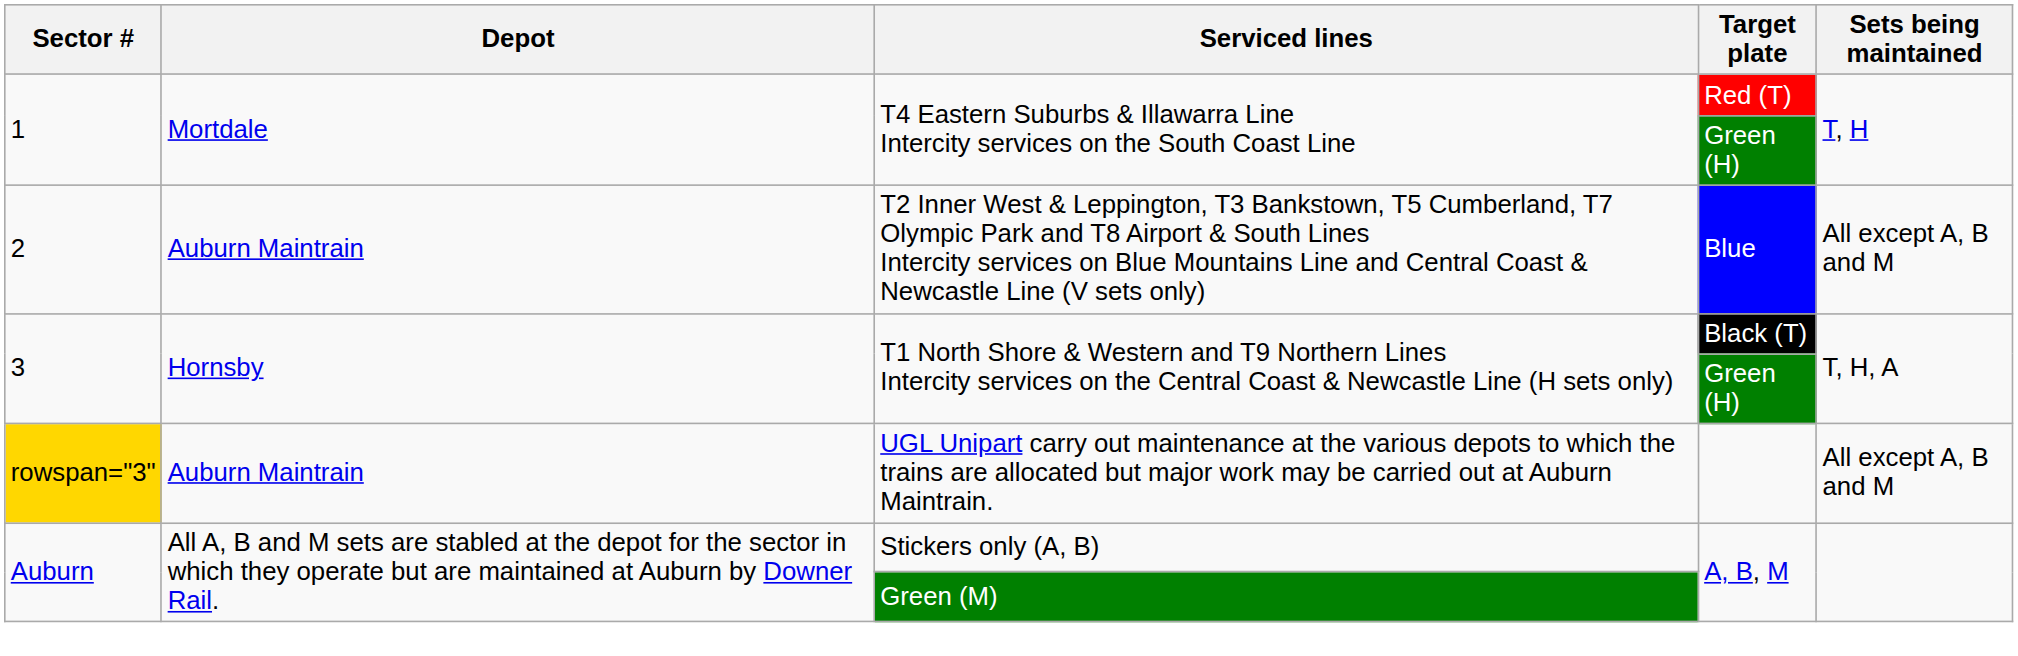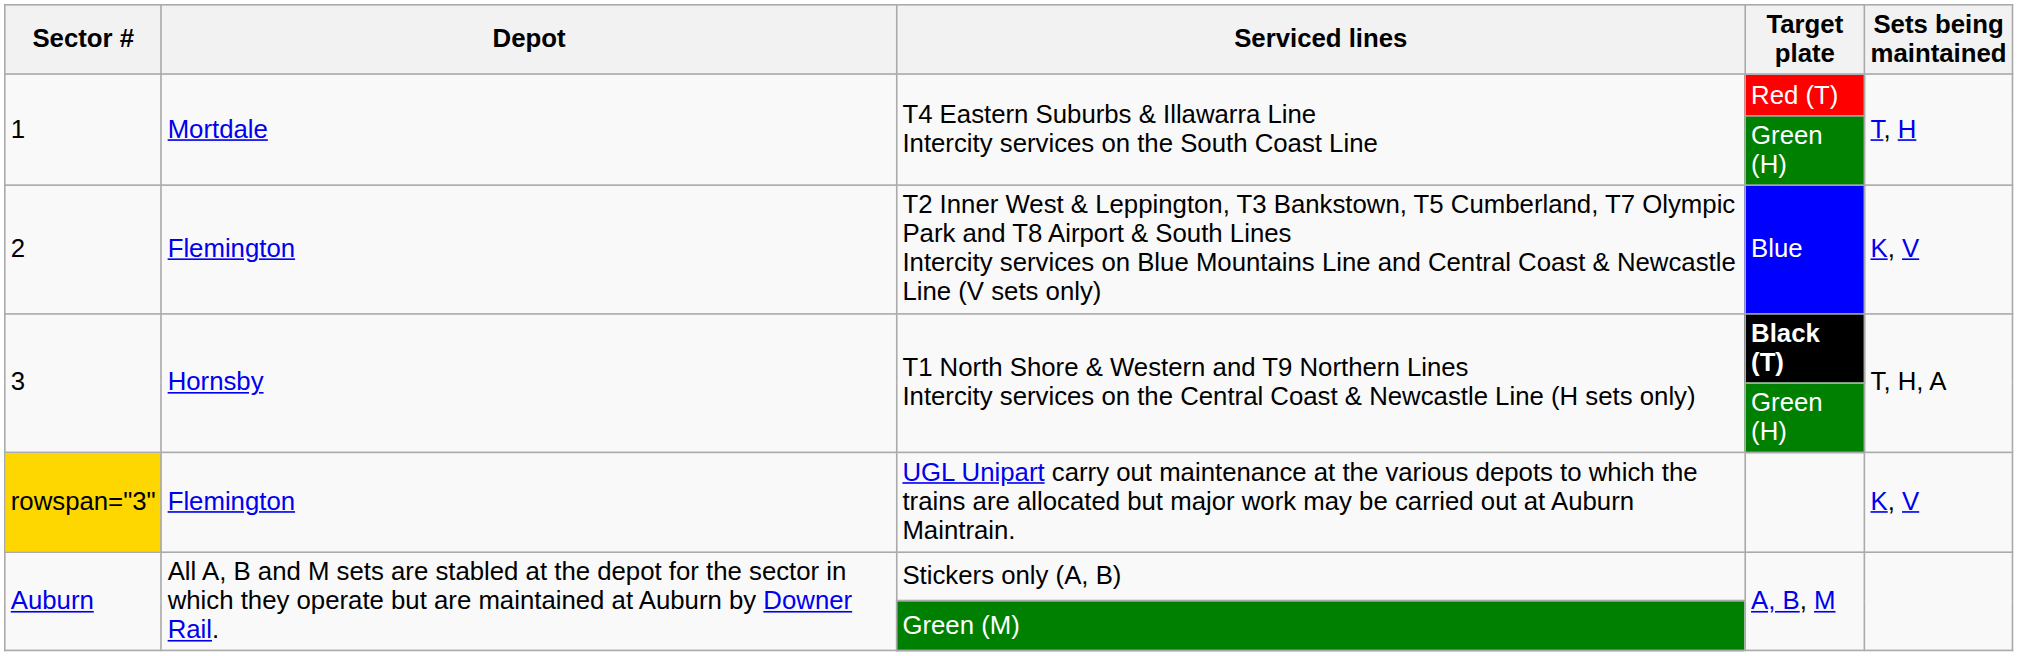(266, 248) Auburn Maintrain -> (231, 248) Flemington
(1906, 248) All except A, B and M -> (1895, 248) K, V
(1756, 333) normal -> (1785, 347) bold
(266, 472) Auburn Maintrain -> (231, 501) Flemington
(1906, 472) All except A, B and M -> (1895, 501) K, V
